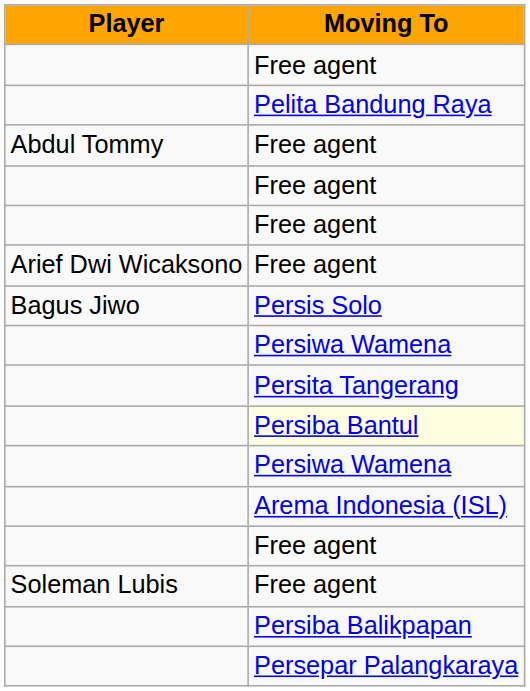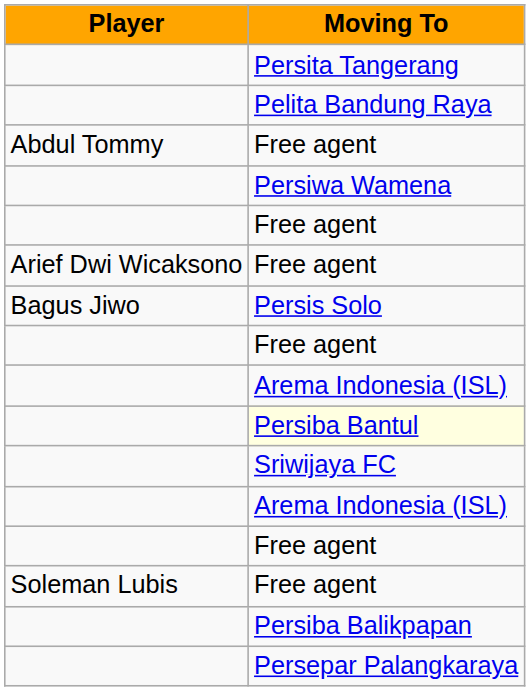(315, 64) Free agent -> (356, 64) Persita Tangerang
(315, 184) Free agent -> (353, 184) Persiwa Wamena
(353, 345) Persiwa Wamena -> (315, 345) Free agent
(356, 385) Persita Tangerang -> (381, 385) Arema Indonesia (ISL)
(353, 465) Persiwa Wamena -> (325, 465) Sriwijaya FC
